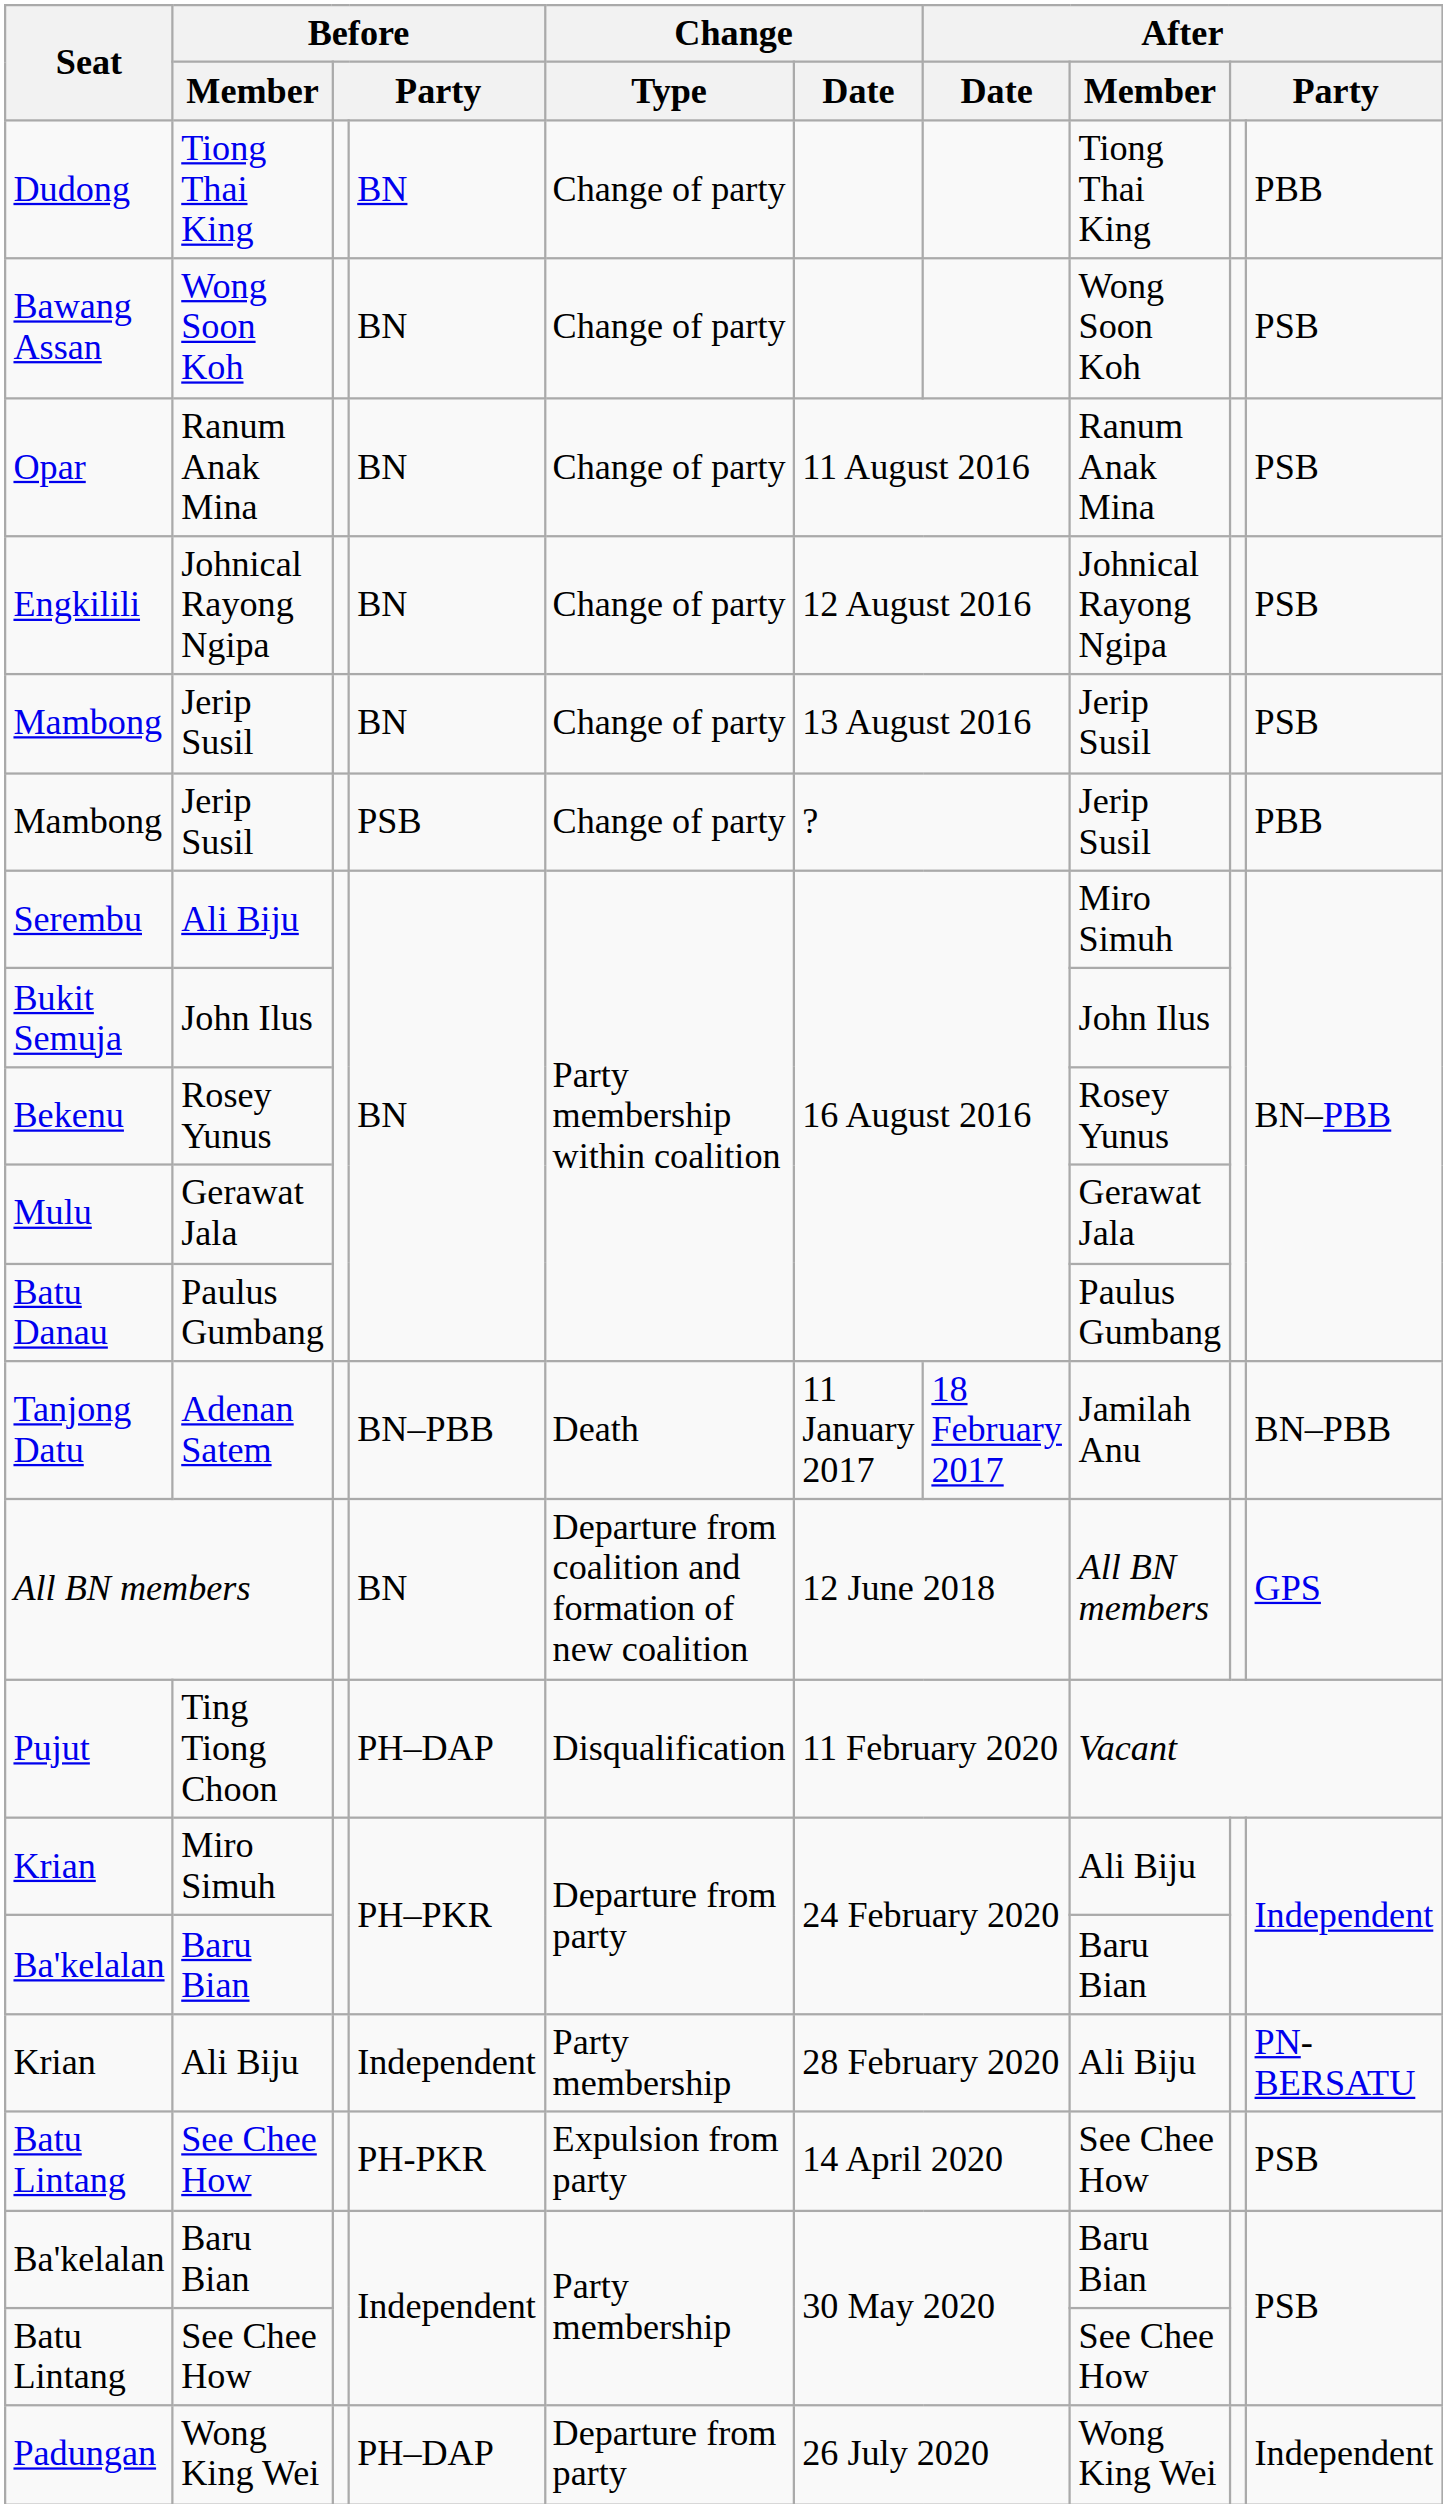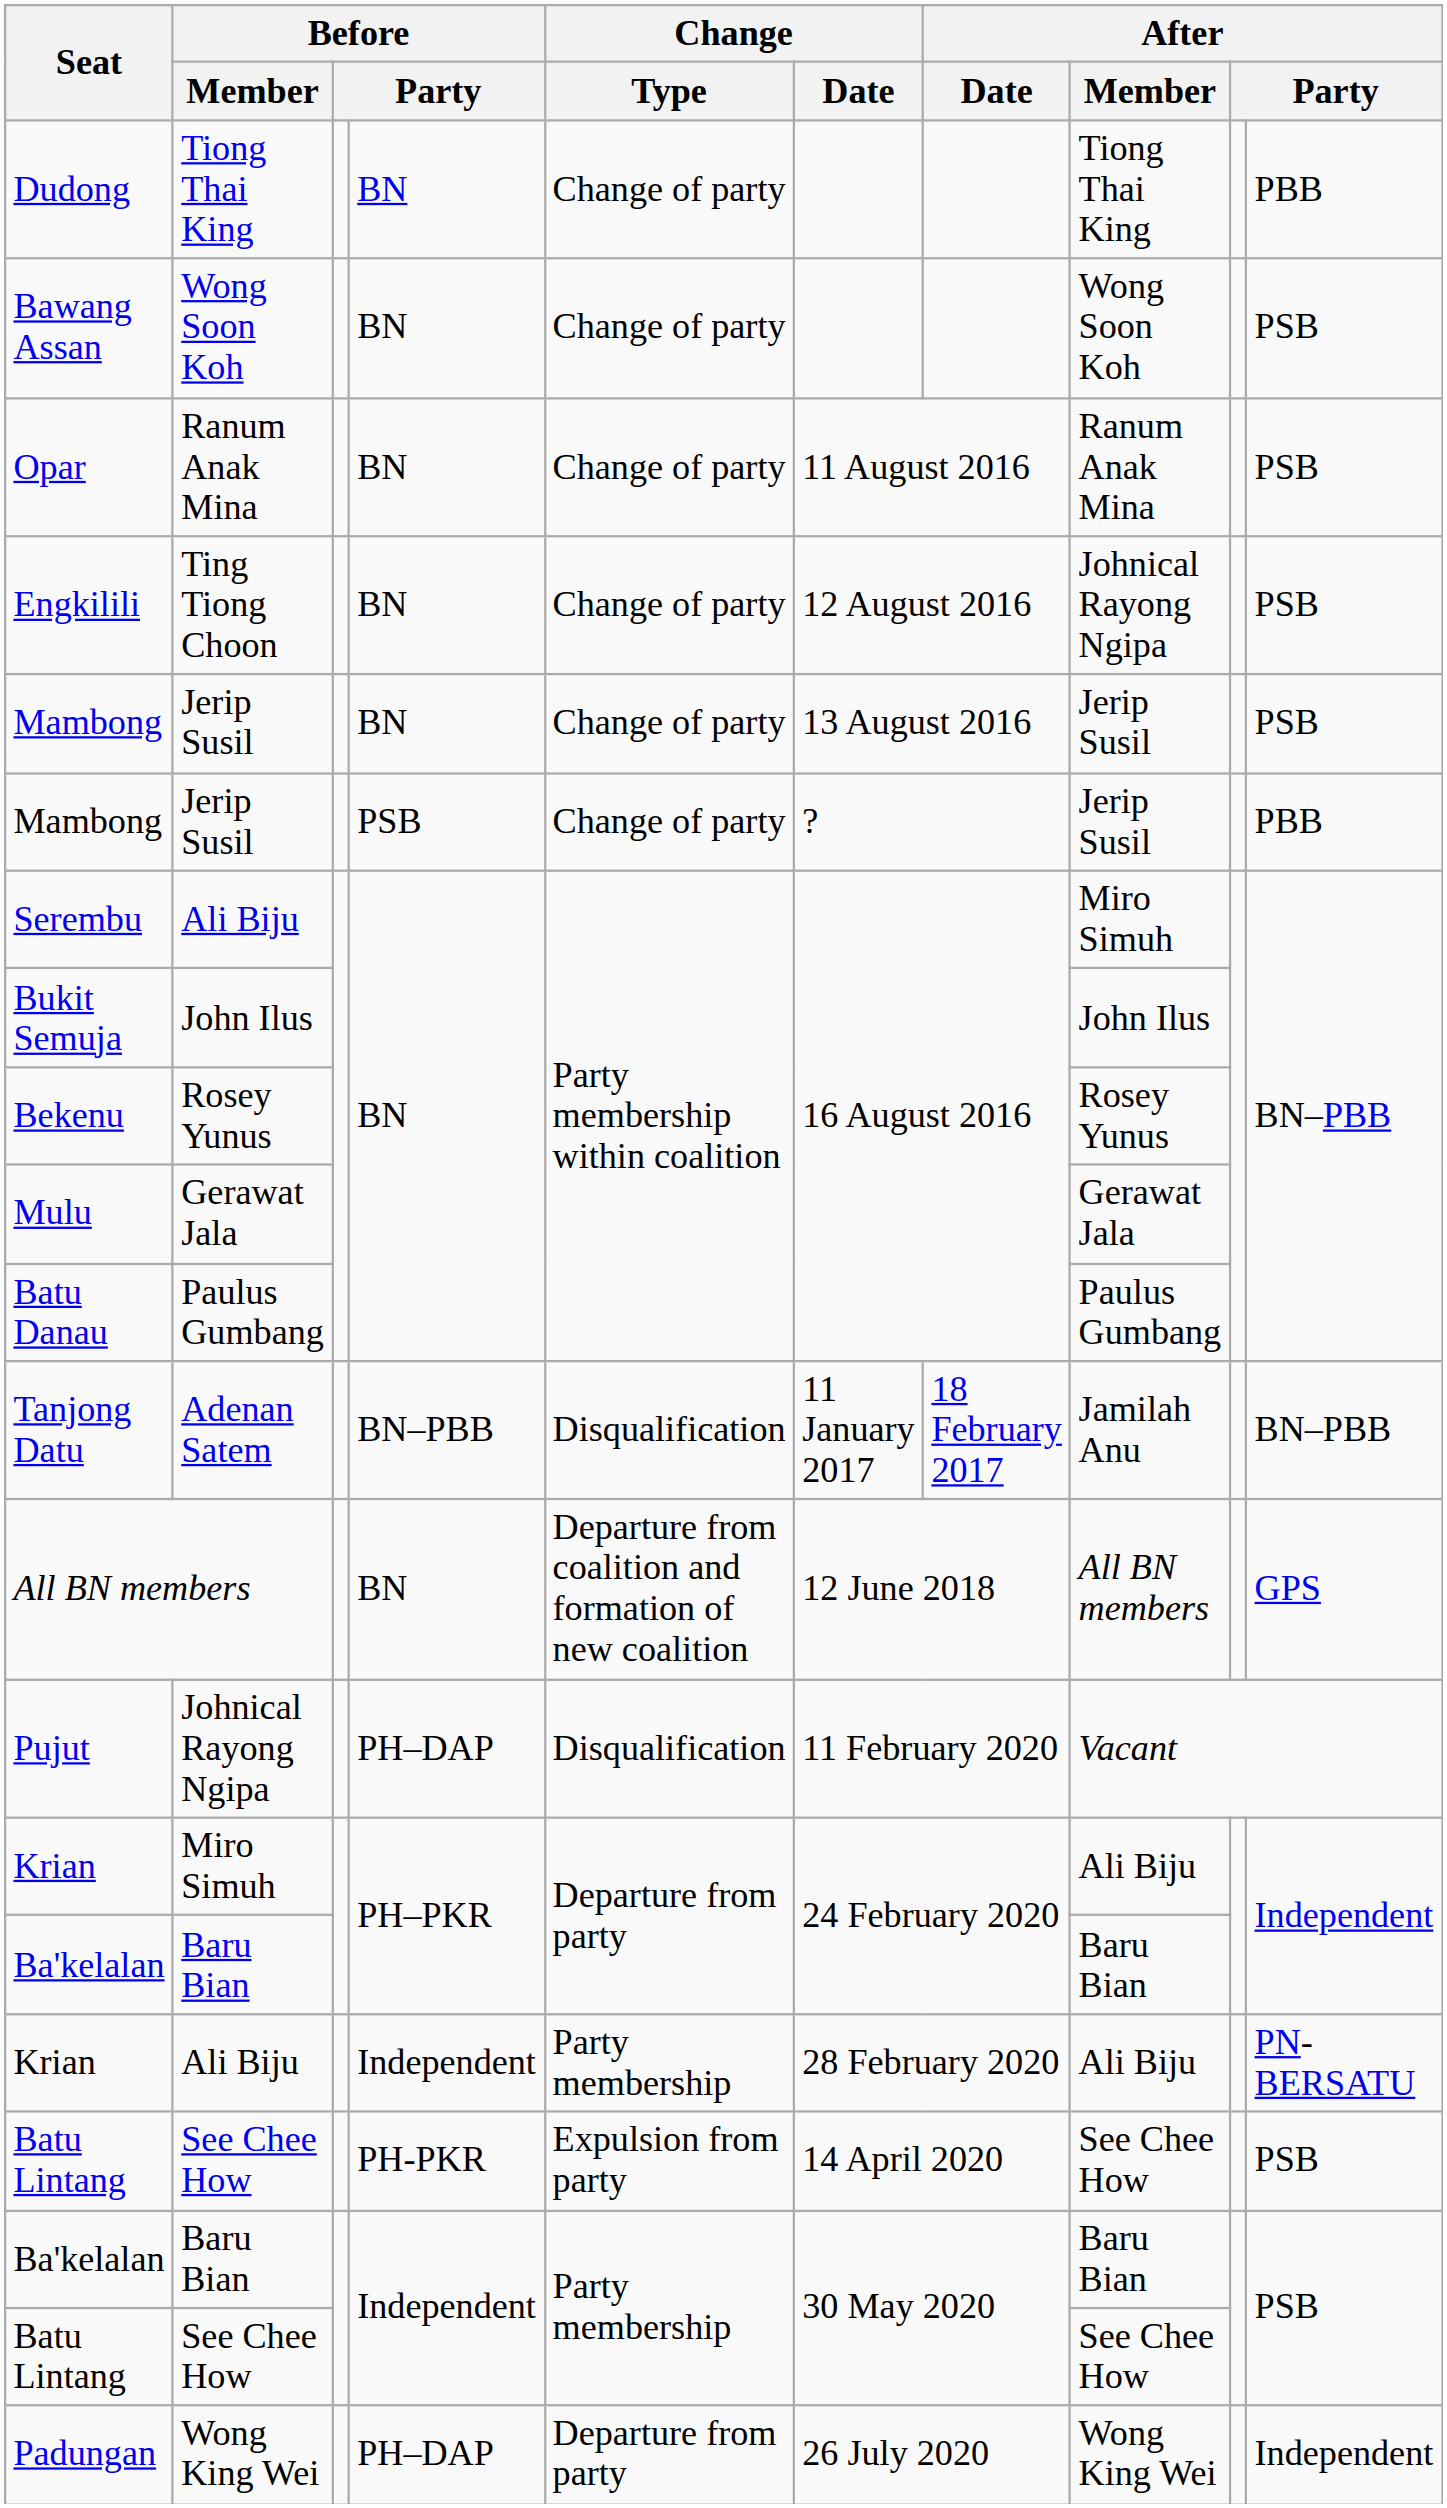(241, 604) Johnical Rayong Ngipa -> (229, 604) Ting Tiong Choon
(596, 1429) Death -> (669, 1429) Disqualification
(229, 1747) Ting Tiong Choon -> (241, 1747) Johnical Rayong Ngipa
